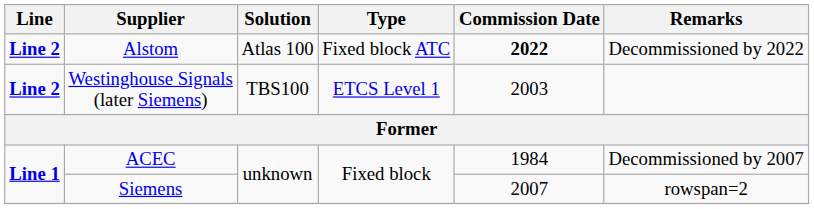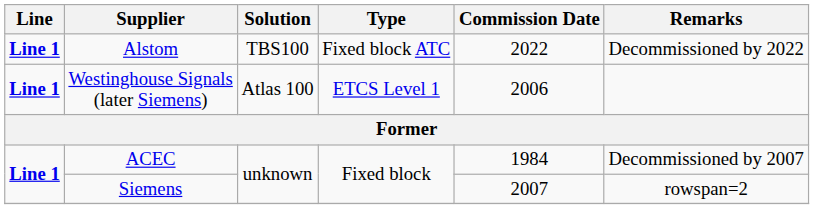(35, 49) Line 2 -> (35, 49) Line 1
(278, 49) Atlas 100 -> (278, 49) TBS100
(529, 49) bold -> (529, 49) normal
(35, 89) Line 2 -> (35, 89) Line 1
(278, 89) TBS100 -> (278, 89) Atlas 100
(529, 89) 2003 -> (529, 89) 2006
